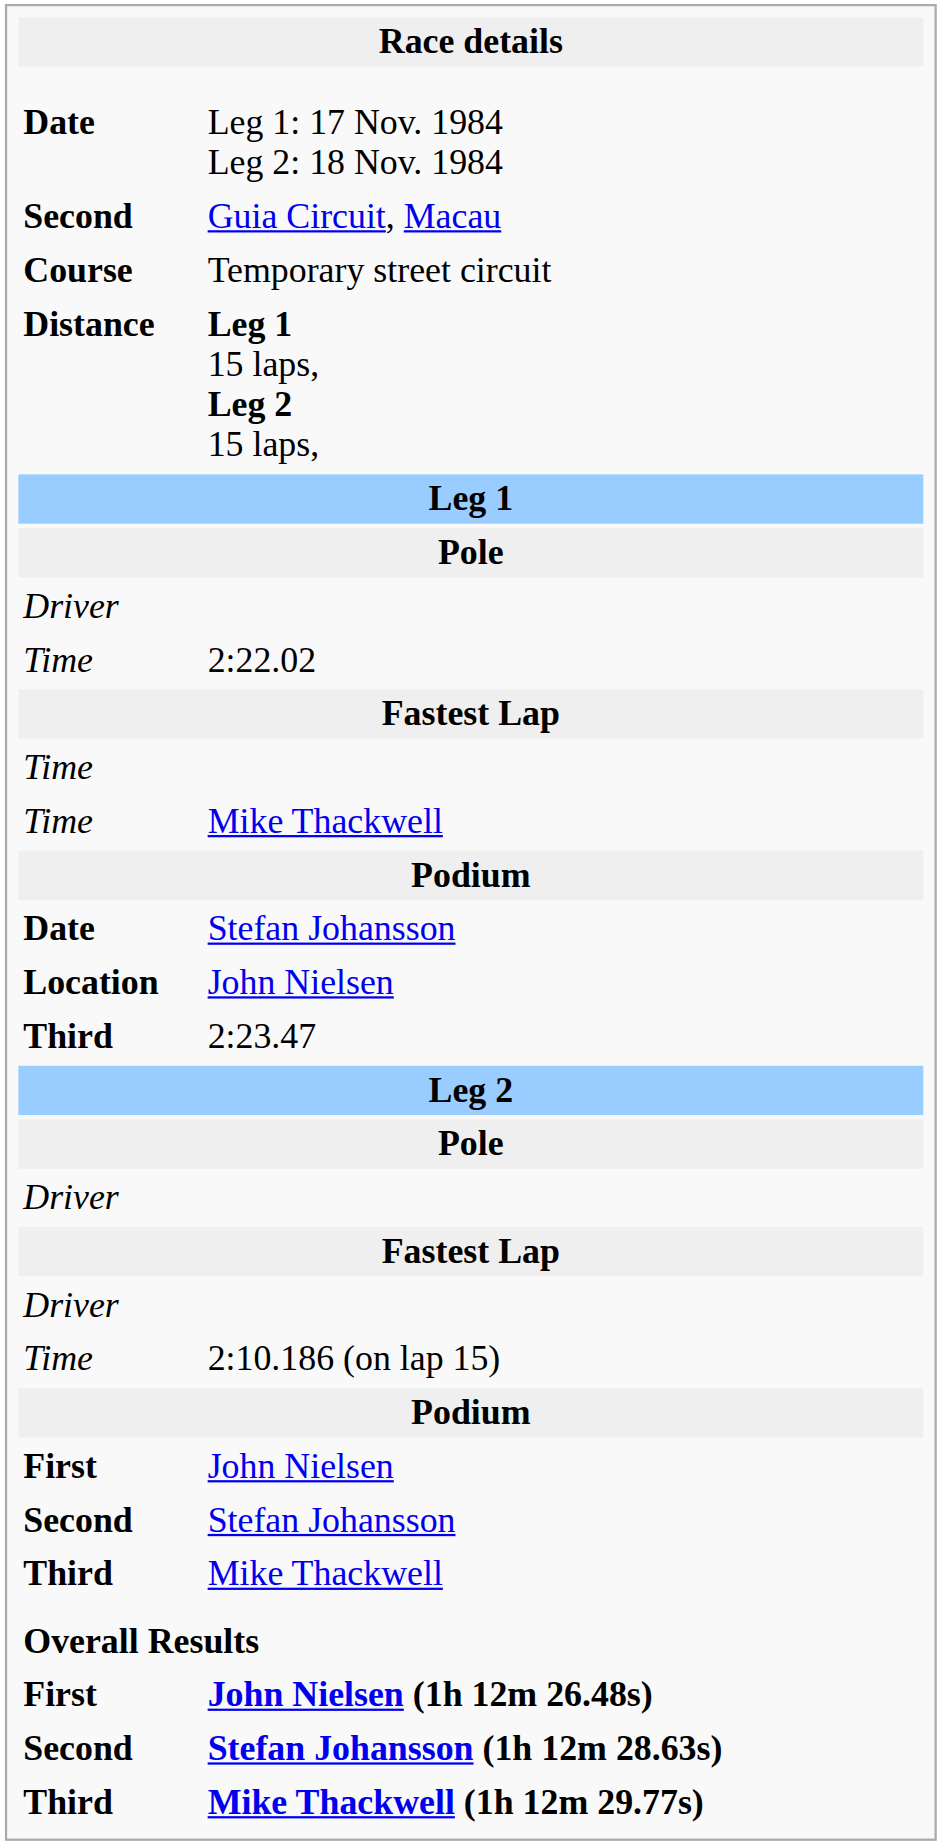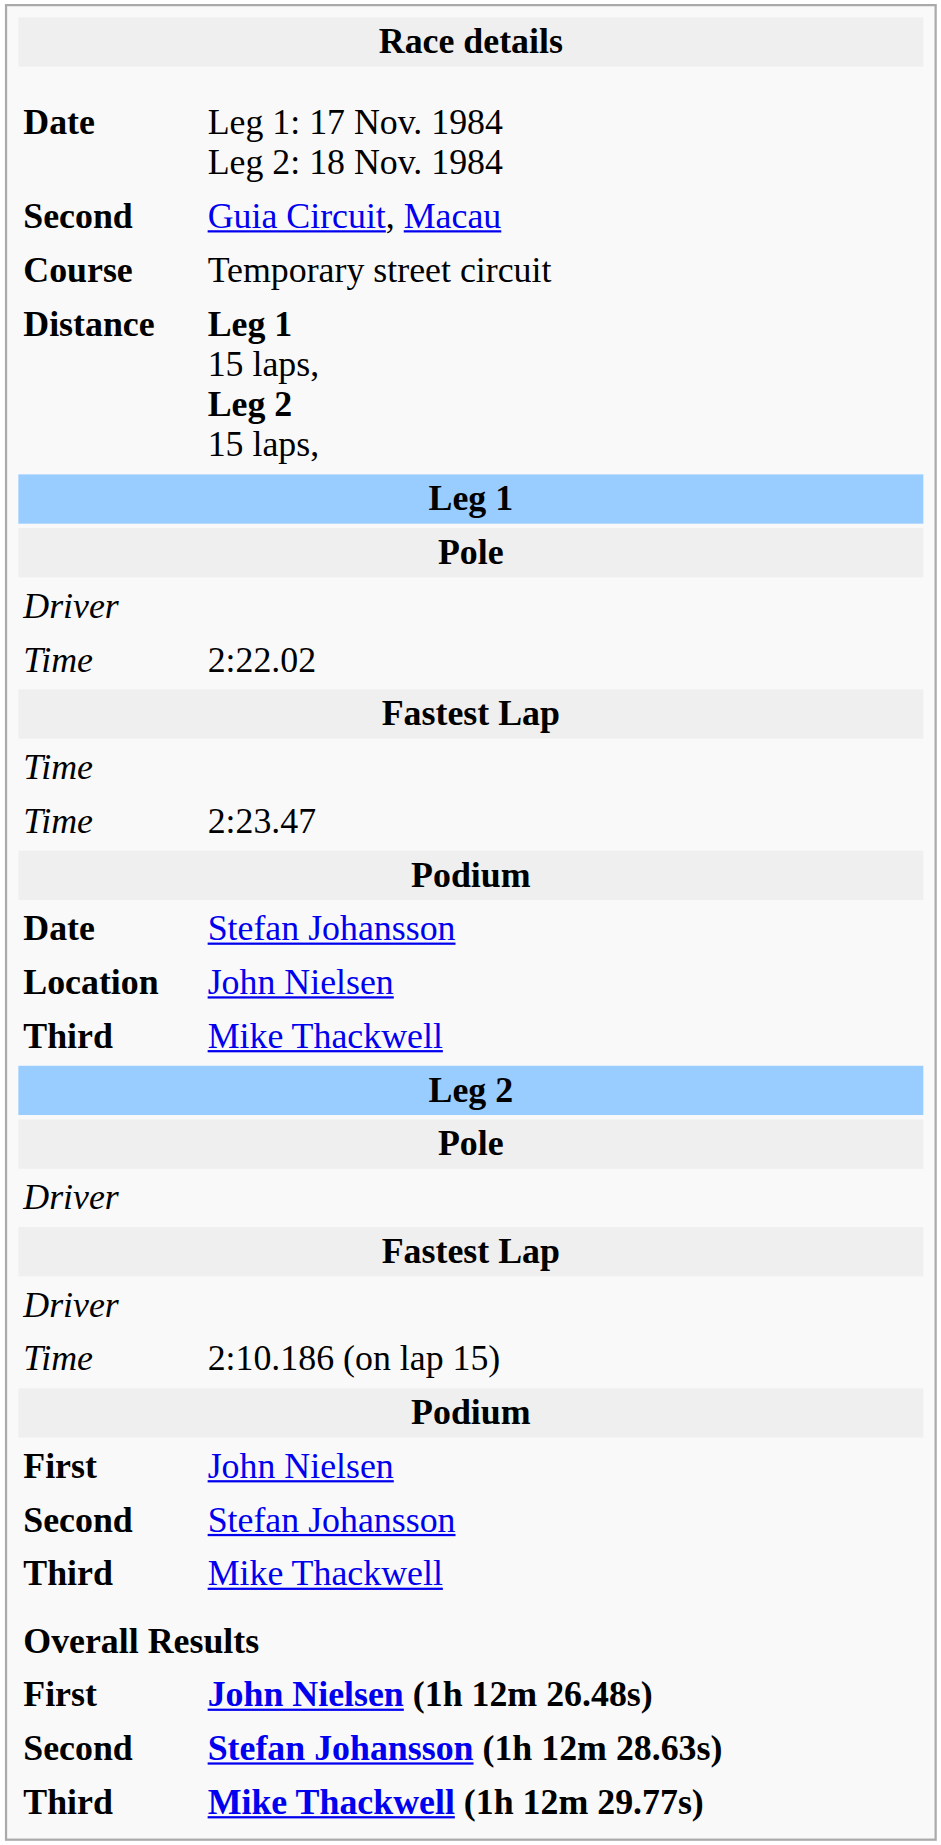(325, 821) Mike Thackwell -> (262, 821) 2:23.47
(262, 1036) 2:23.47 -> (325, 1036) Mike Thackwell
